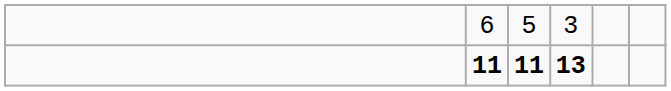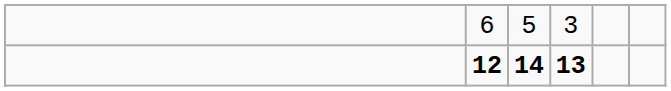(487, 66) 11 -> (487, 66) 12
(529, 66) 11 -> (529, 66) 14
